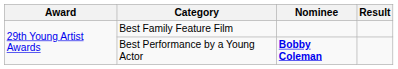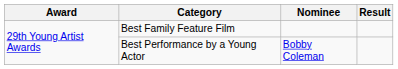(300, 50) bold -> (303, 50) normal
